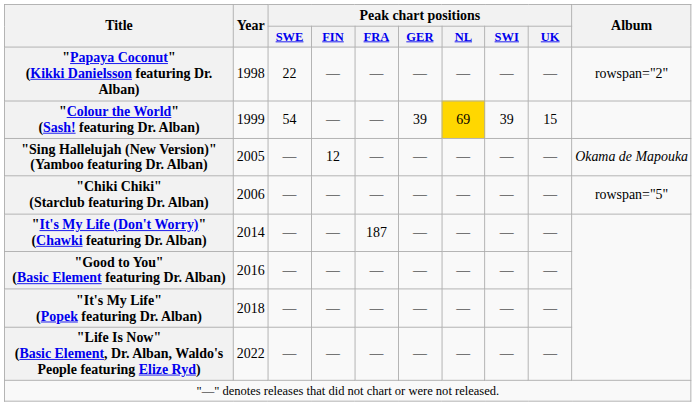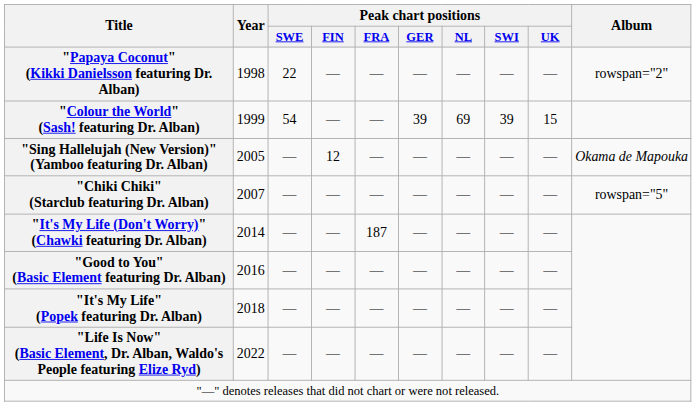(463, 119) gold background -> (463, 119) no background
(251, 194) 2006 -> (251, 194) 2007
